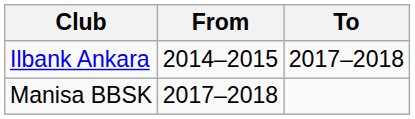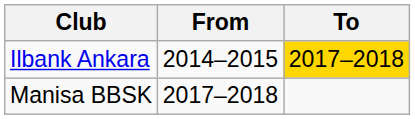(346, 59) no background -> (346, 59) gold background
